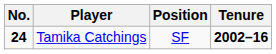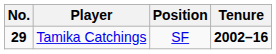(19, 37) 24 -> (19, 37) 29
